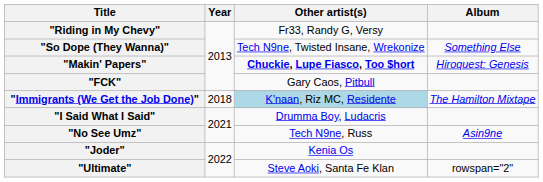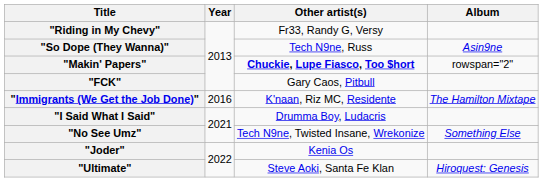(331, 47) Tech N9ne, Twisted Insane, Wrekonize -> (331, 47) Tech N9ne, Russ
(483, 47) Something Else -> (483, 47) Asin9ne
(483, 64) Hiroquest: Genesis -> (483, 64) rowspan="2"
(220, 99) 2018 -> (220, 99) 2016
(331, 99) lightblue background -> (331, 99) no background
(331, 133) Tech N9ne, Russ -> (331, 133) Tech N9ne, Twisted Insane, Wrekonize
(483, 133) Asin9ne -> (483, 133) Something Else
(483, 168) rowspan="2" -> (483, 168) Hiroquest: Genesis
